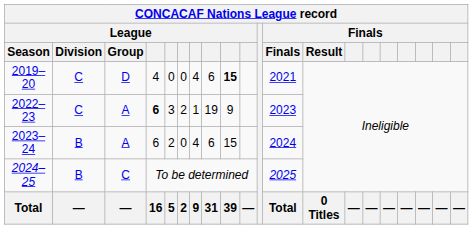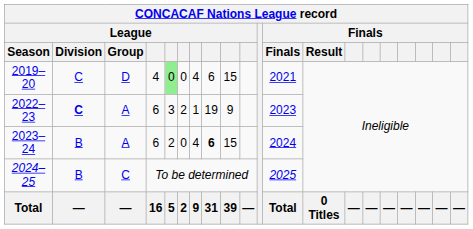(171, 77) no background -> (171, 77) lightgreen background
(230, 77) bold -> (230, 77) normal
(79, 110) normal -> (79, 110) bold
(156, 110) bold -> (156, 110) normal
(211, 142) normal -> (211, 142) bold
